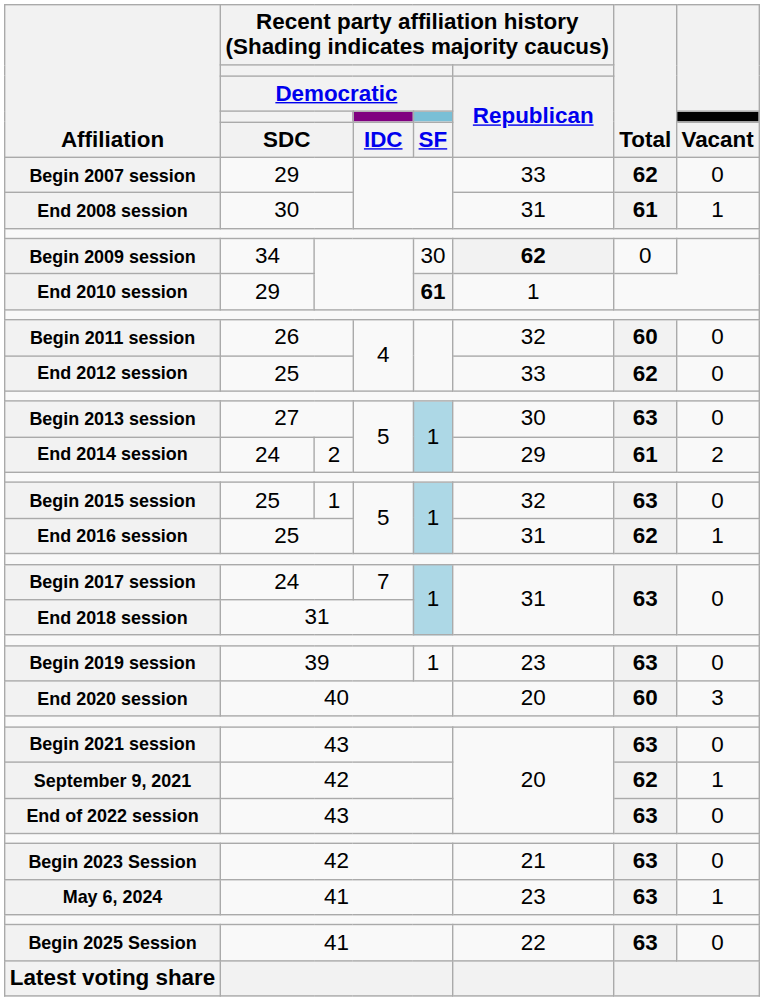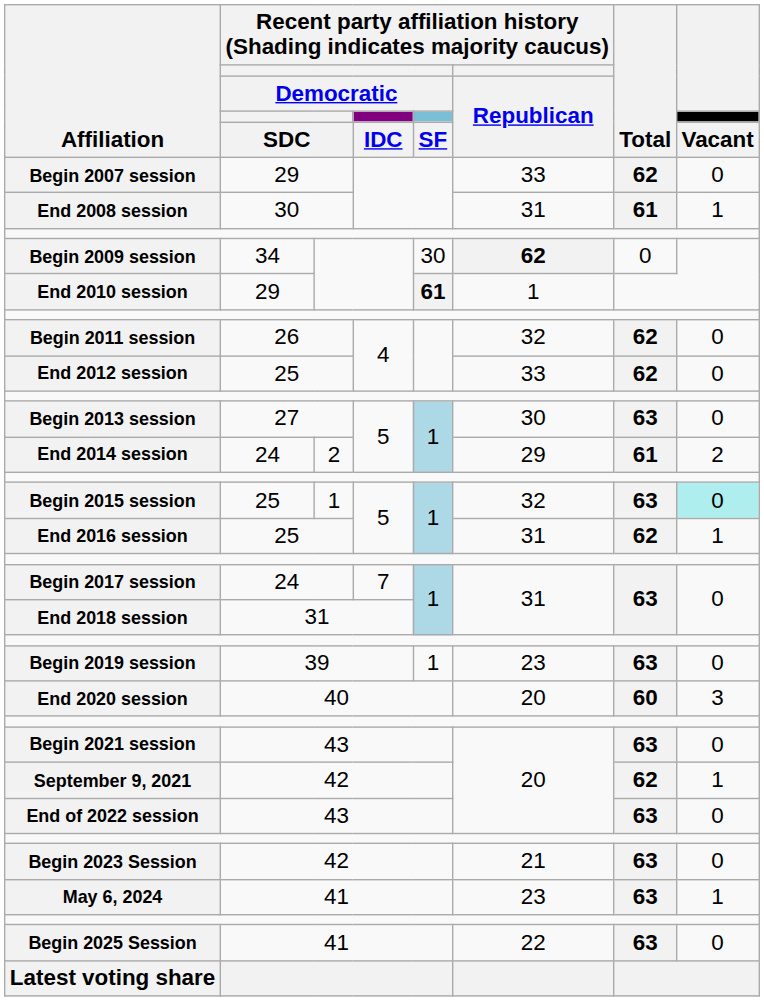(645, 337) 60 -> (645, 337) 62
(718, 500) no background -> (718, 500) paleturquoise background
